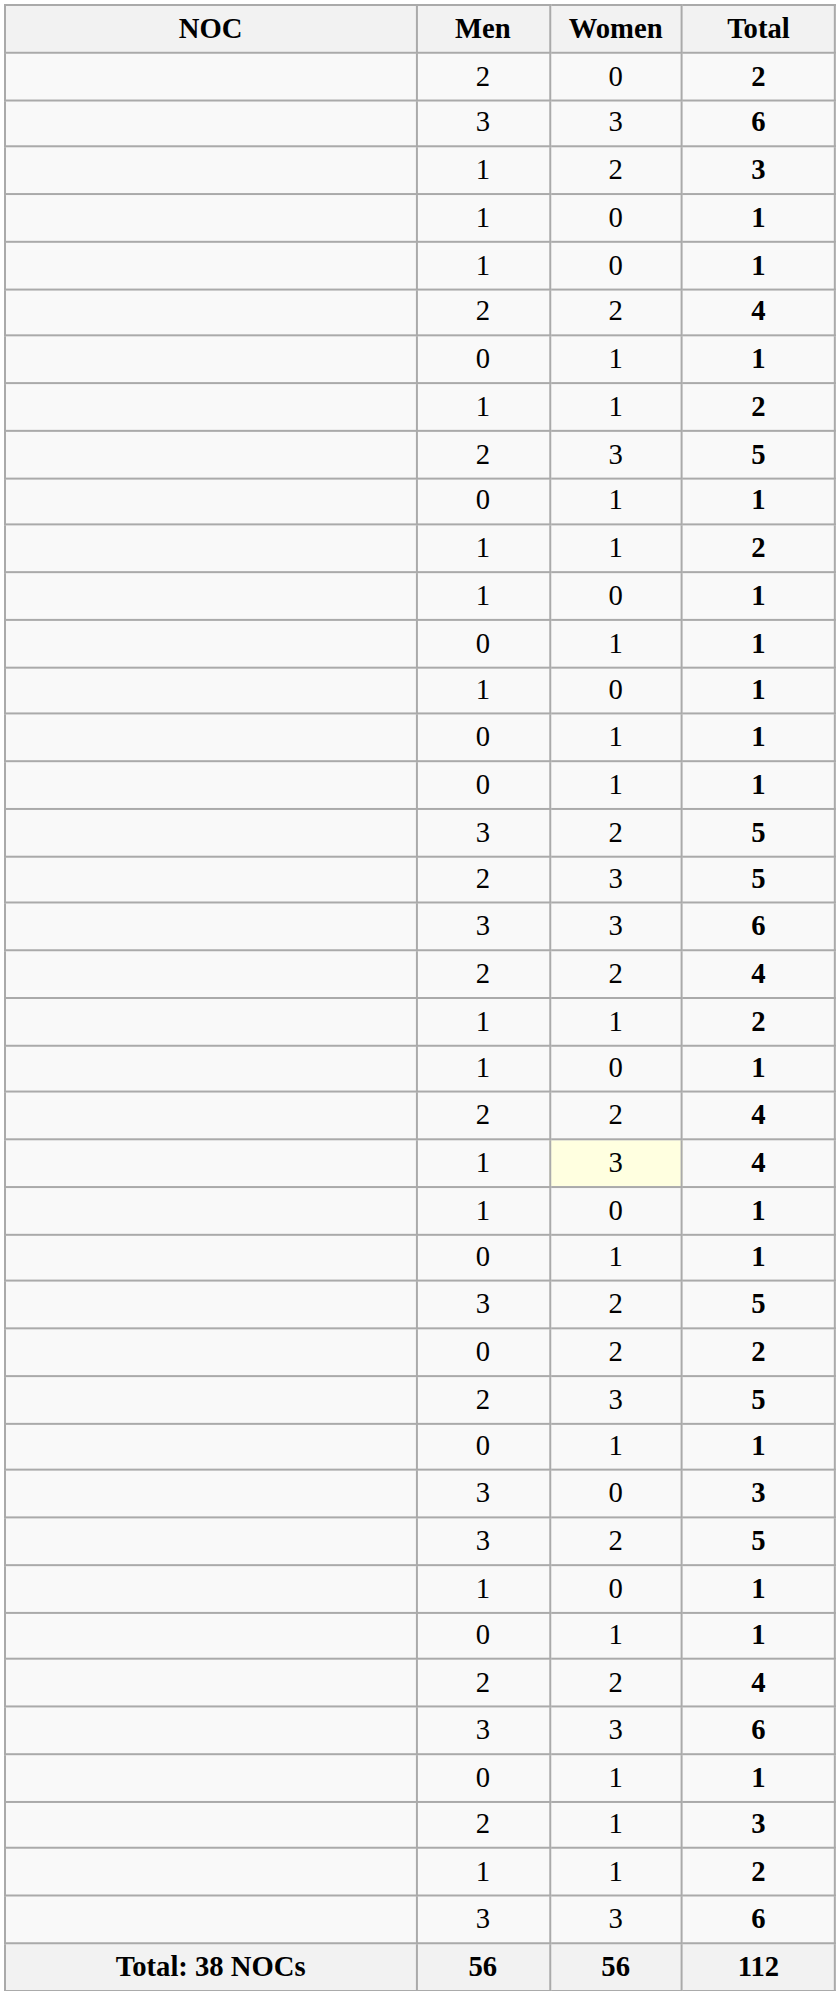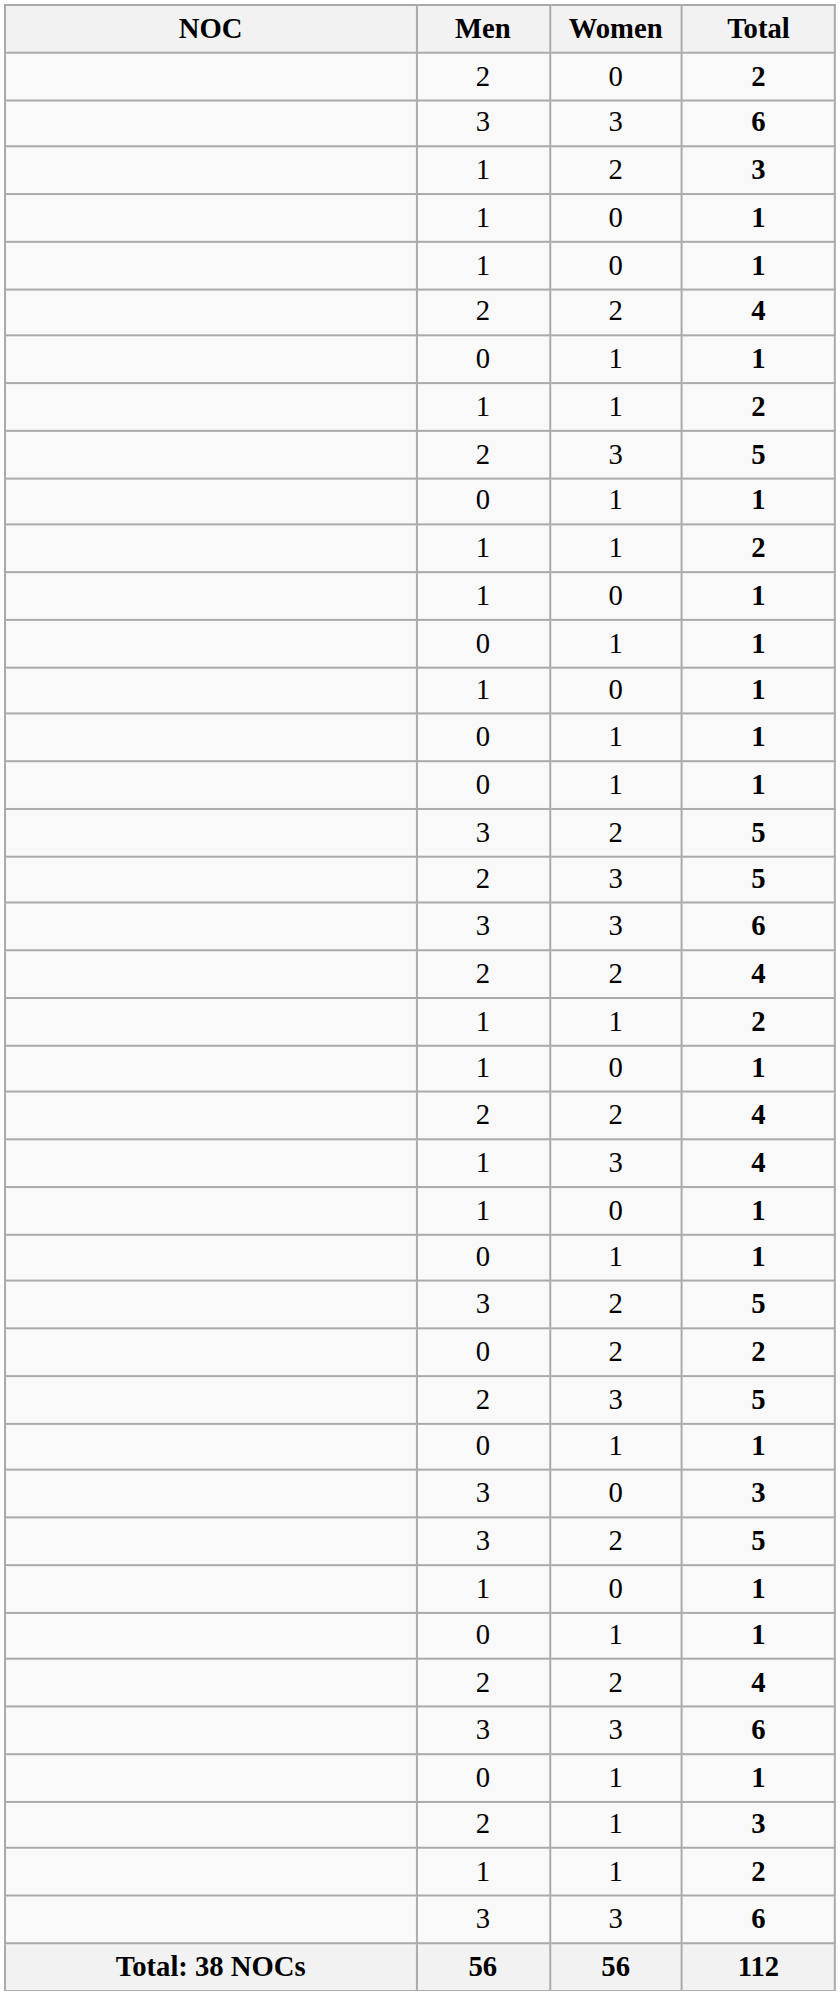(616, 1162) lightyellow background -> (616, 1162) no background
